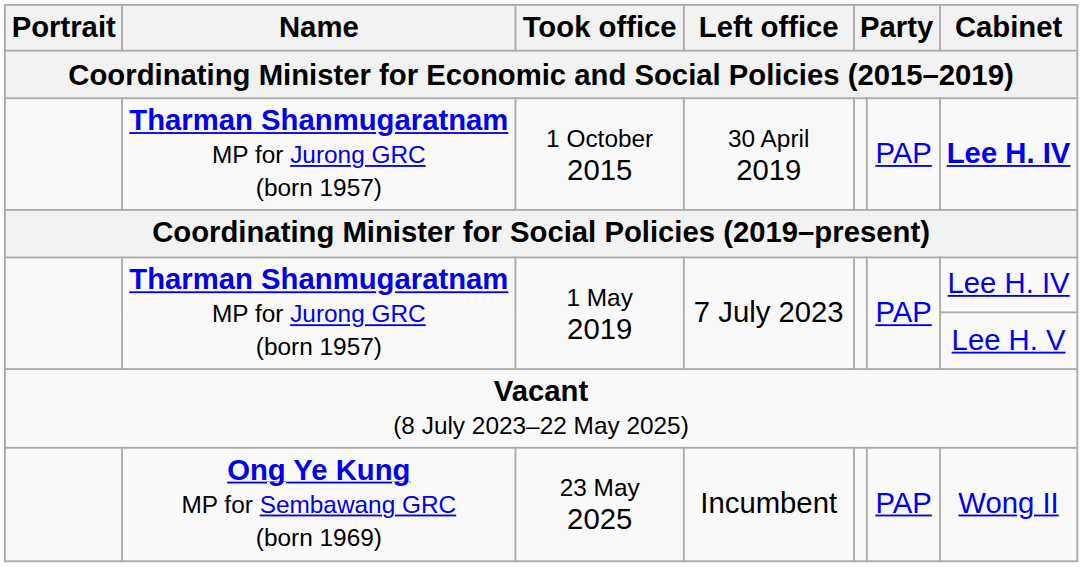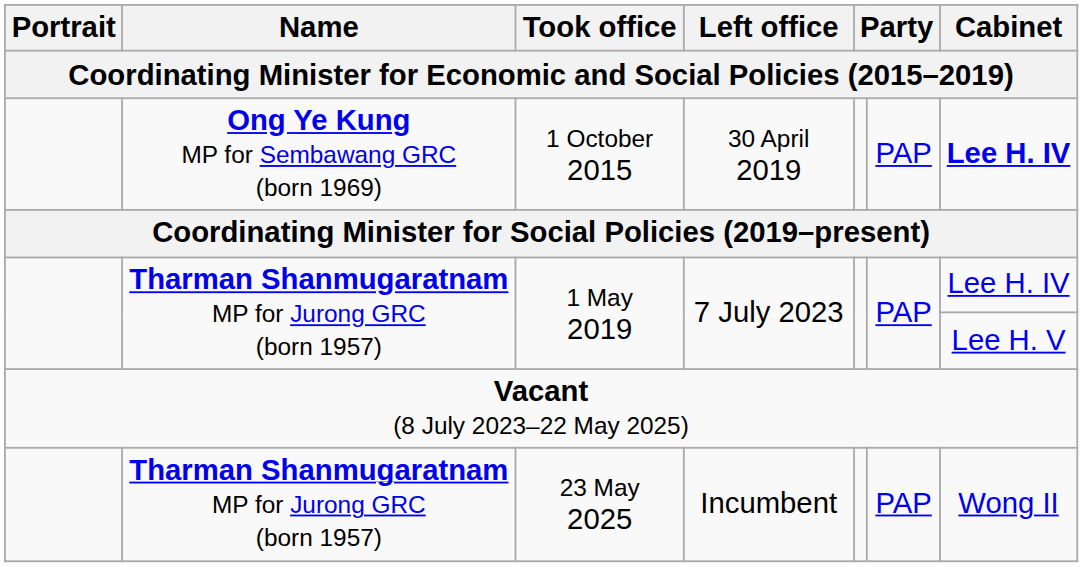(319, 153) Tharman Shanmugaratnam MP for Jurong GRC (born 1957) -> (319, 153) Ong Ye Kung MP for Sembawang GRC (born 1969)
(319, 503) Ong Ye Kung MP for Sembawang GRC (born 1969) -> (319, 503) Tharman Shanmugaratnam MP for Jurong GRC (born 1957)
